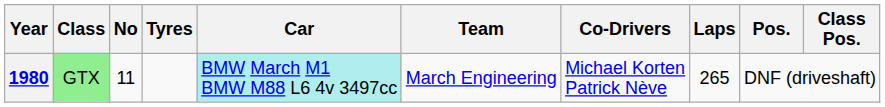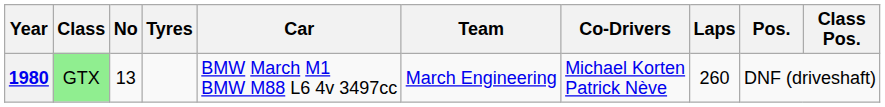(126, 78) 11 -> (126, 78) 13
(299, 78) paleturquoise background -> (299, 78) no background
(715, 78) 265 -> (715, 78) 260
